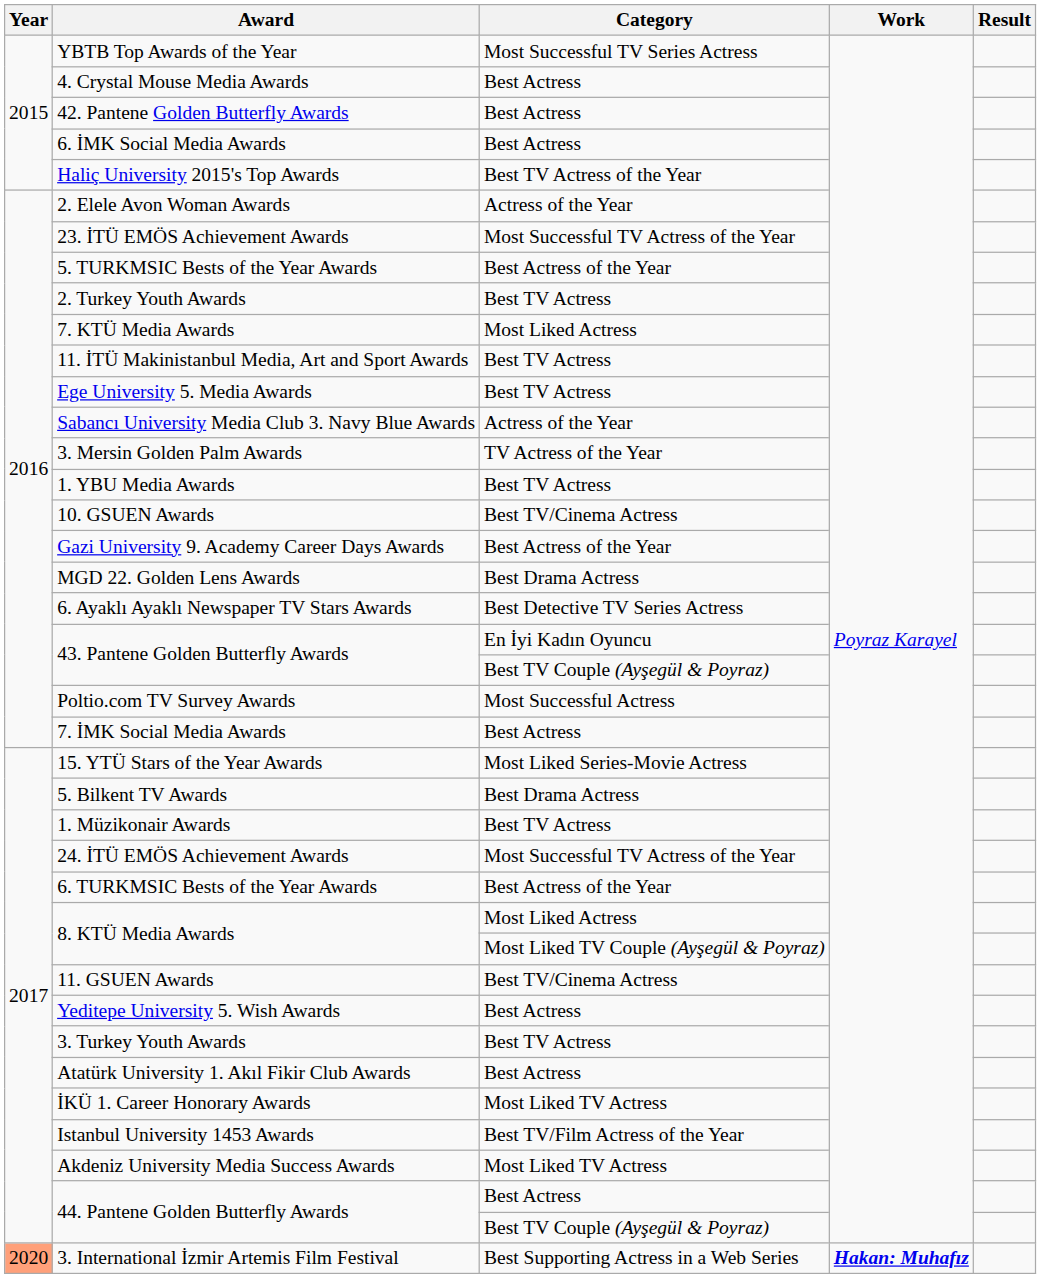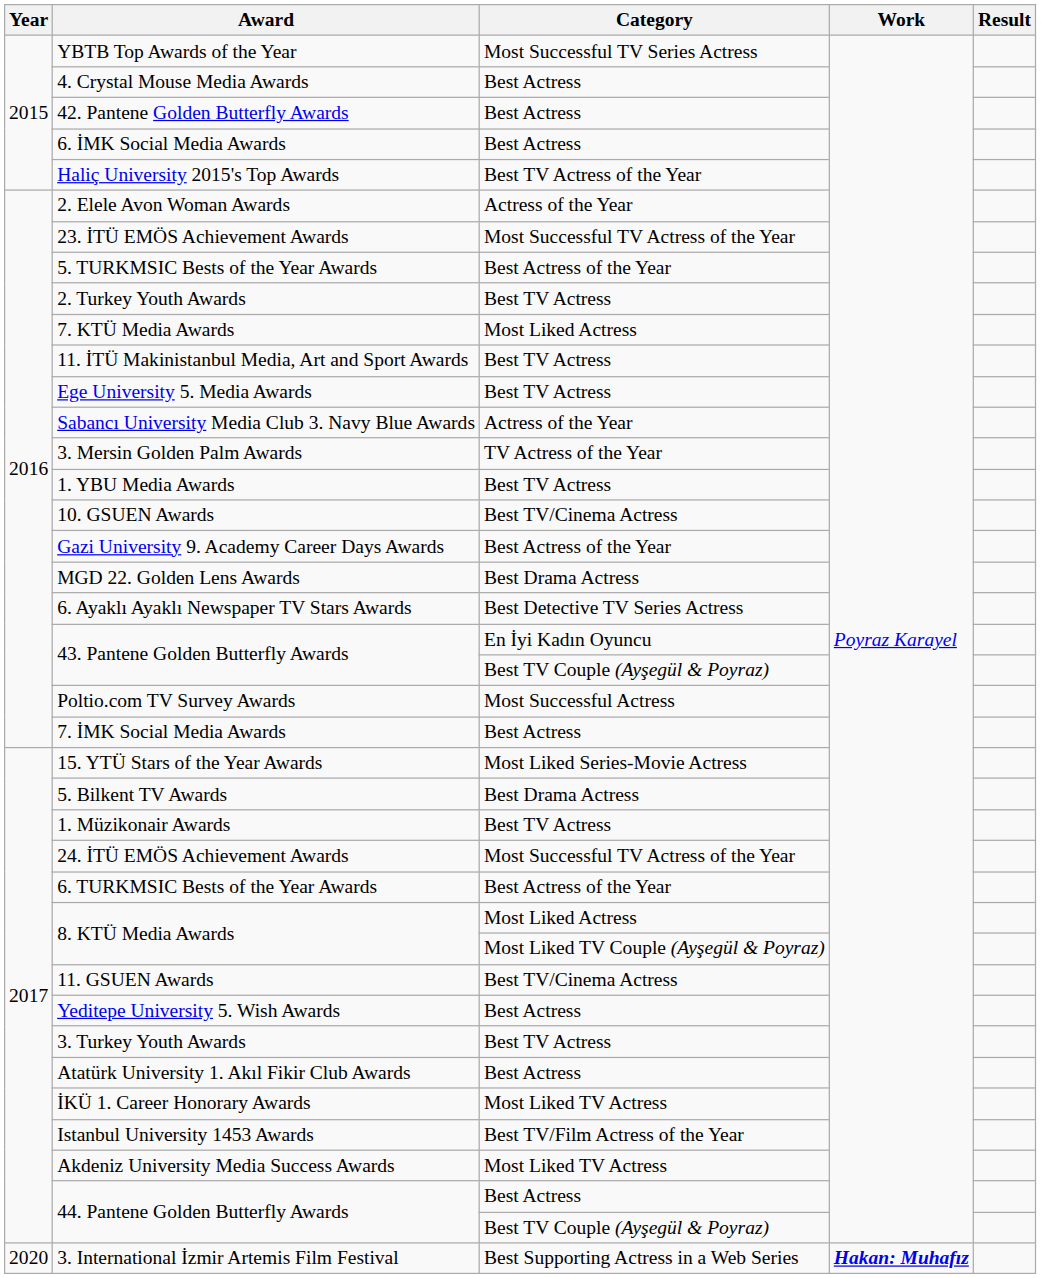(29, 1258) lightsalmon background -> (29, 1258) no background
